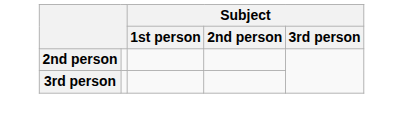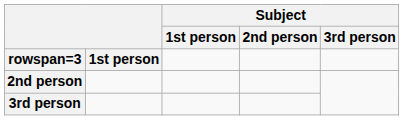+ row: (45, 59)
